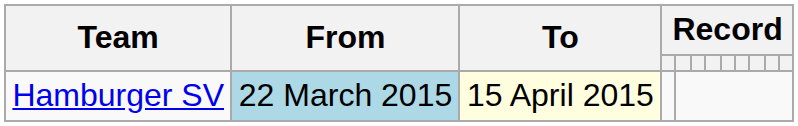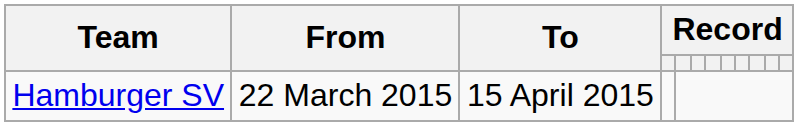(346, 95) lightblue background -> (346, 95) no background
(560, 95) lightyellow background -> (560, 95) no background
